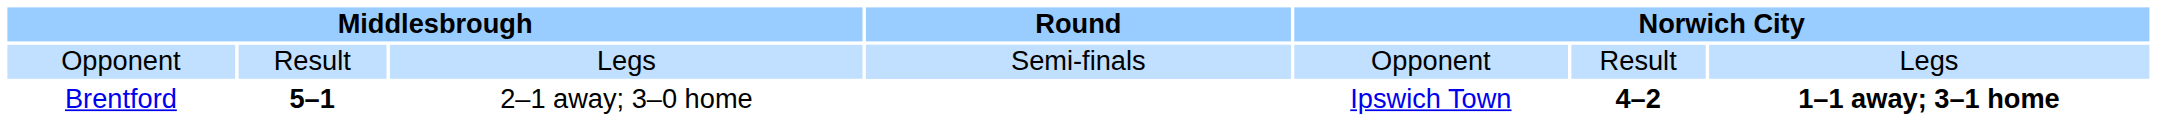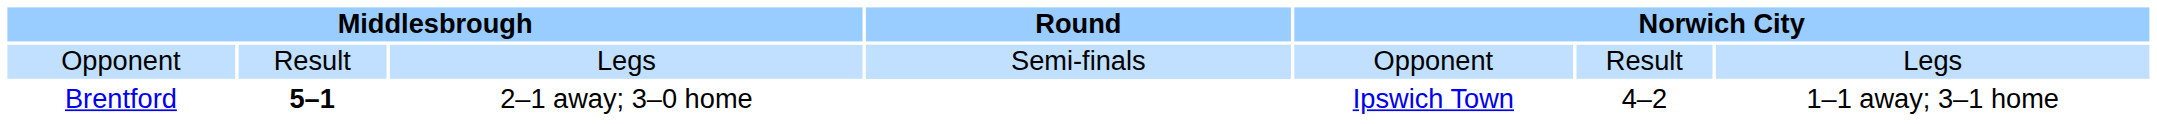(1638, 98) bold -> (1644, 98) normal
(1929, 98) bold -> (1933, 98) normal
